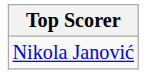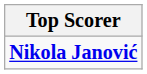(73, 52) normal -> (73, 52) bold
